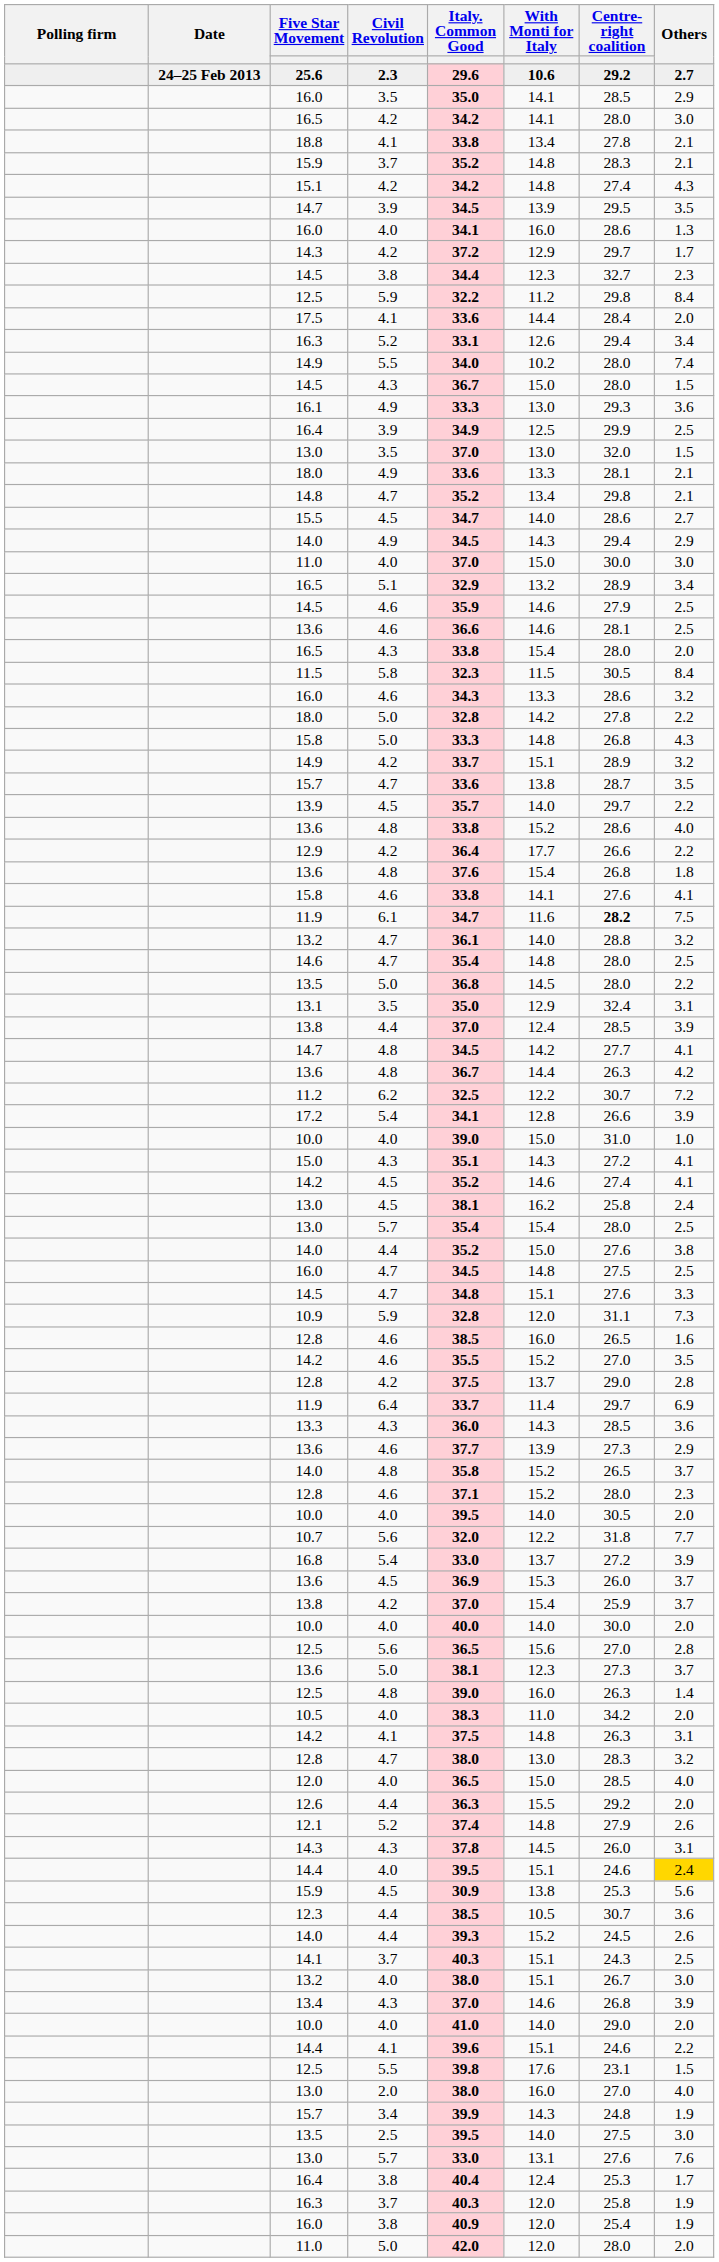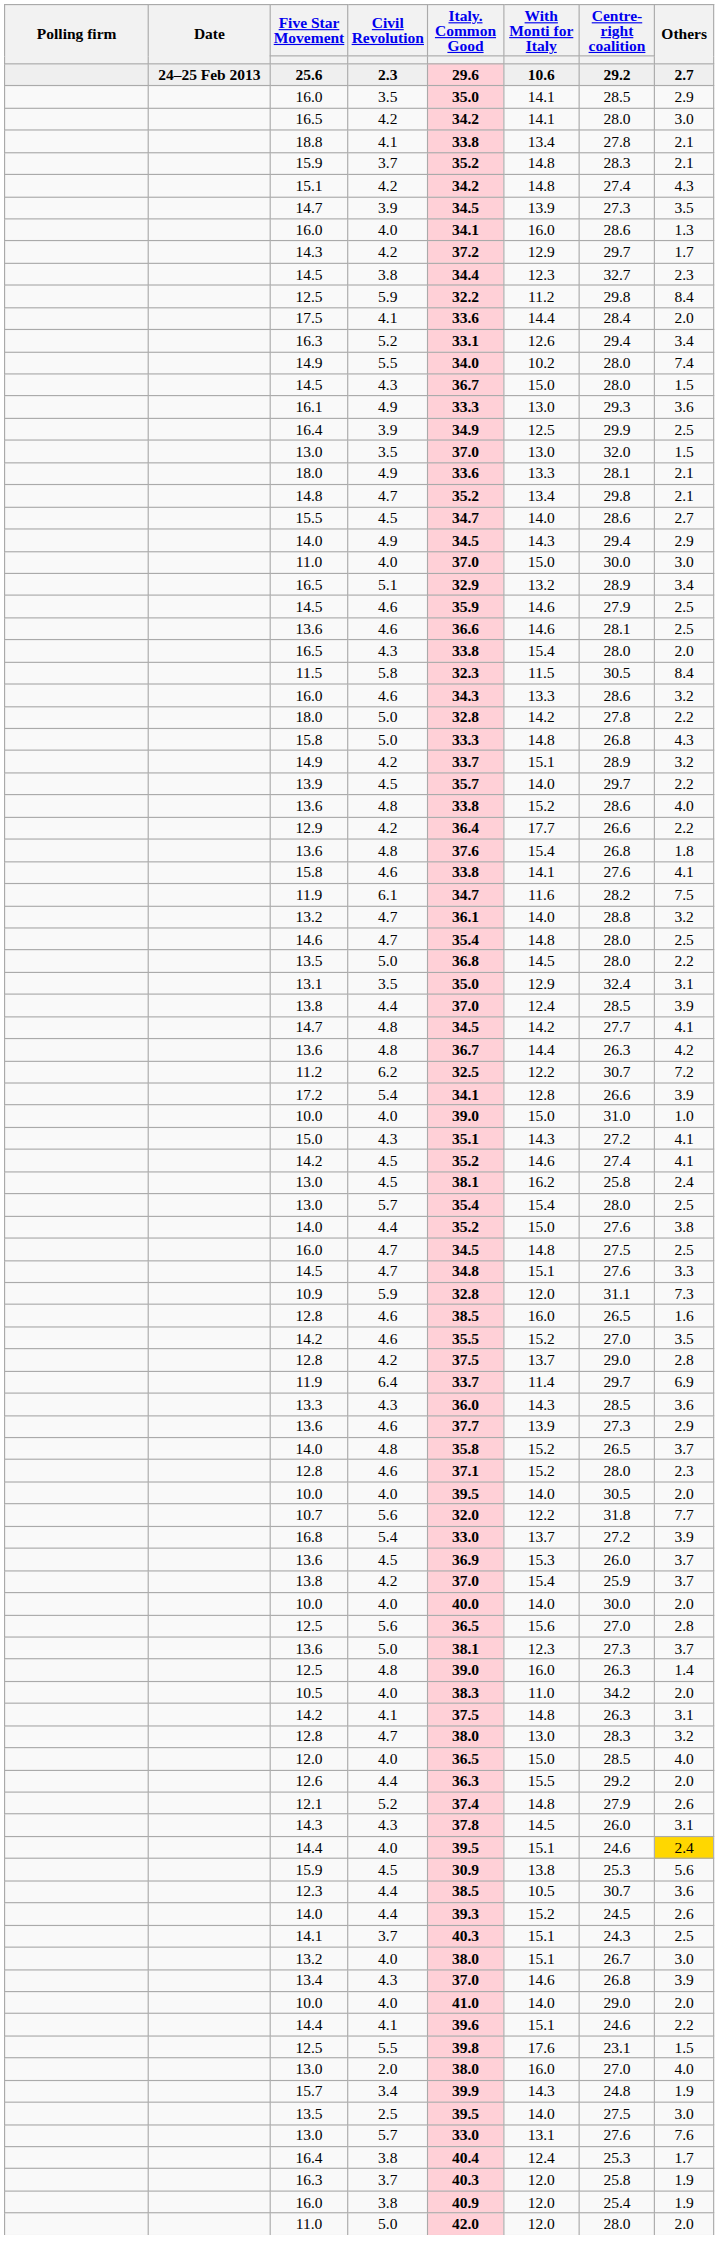(617, 207) 29.5 -> (617, 207) 27.3
- row: (309, 783)
(617, 916) bold -> (617, 894) normal
